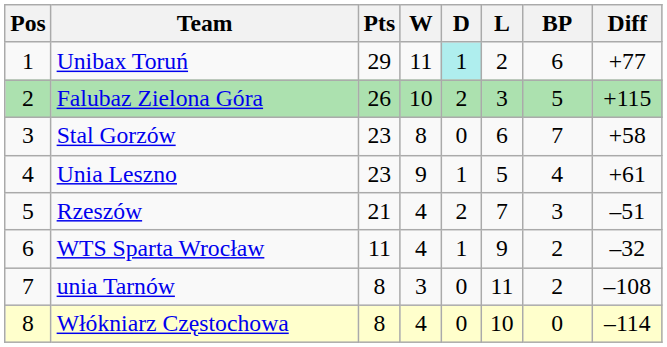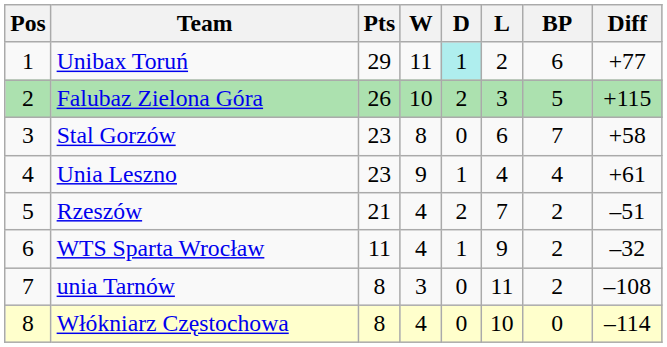(502, 173) 5 -> (502, 173) 4
(557, 211) 3 -> (557, 211) 2
